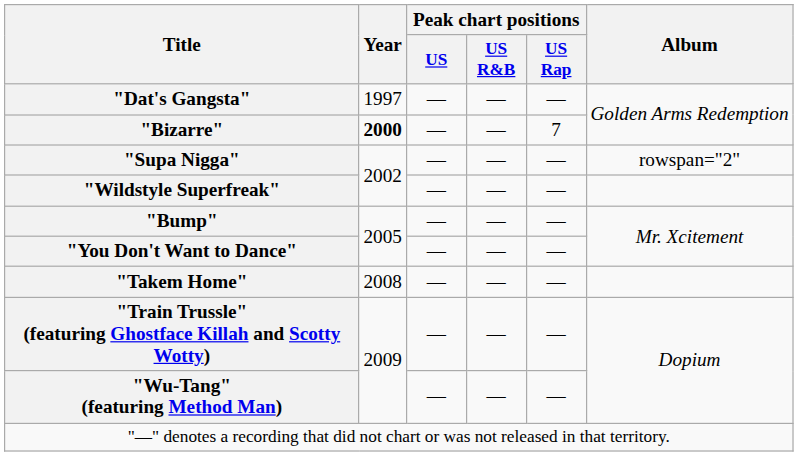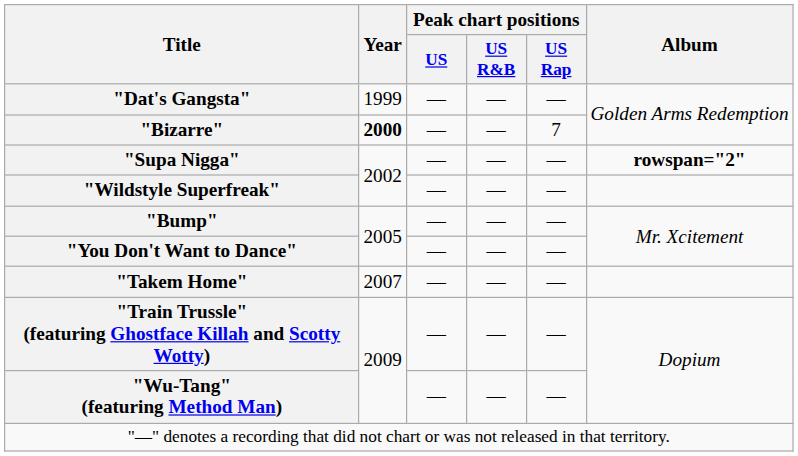(383, 99) 1997 -> (383, 99) 1999
(690, 159) normal -> (690, 159) bold
(383, 281) 2008 -> (383, 281) 2007
